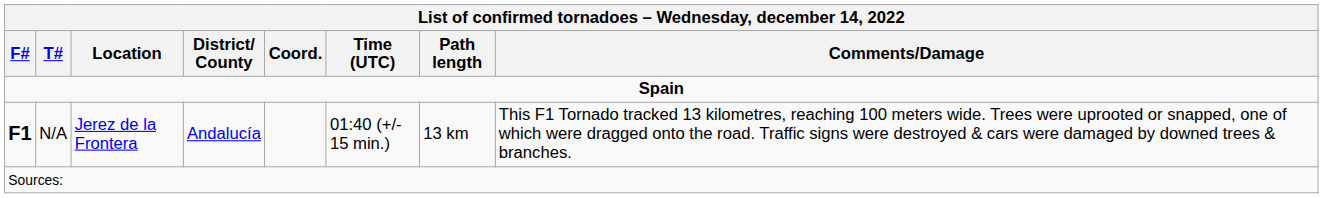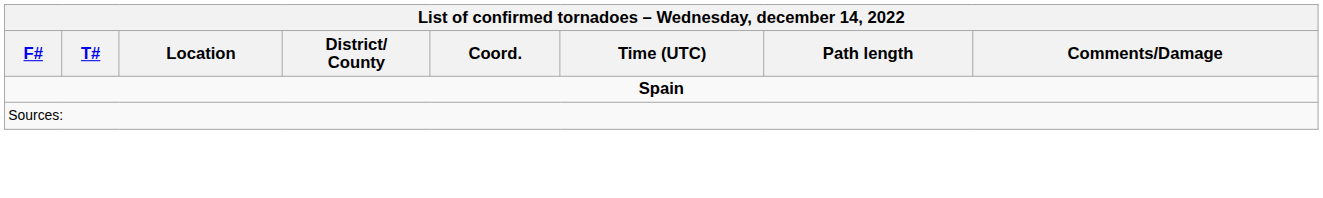- row: (20, 134)
